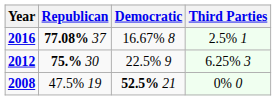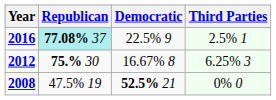(75, 39) no background -> (75, 39) paleturquoise background
(149, 39) 16.67% 8 -> (149, 39) 22.5% 9
(149, 61) 22.5% 9 -> (149, 61) 16.67% 8
